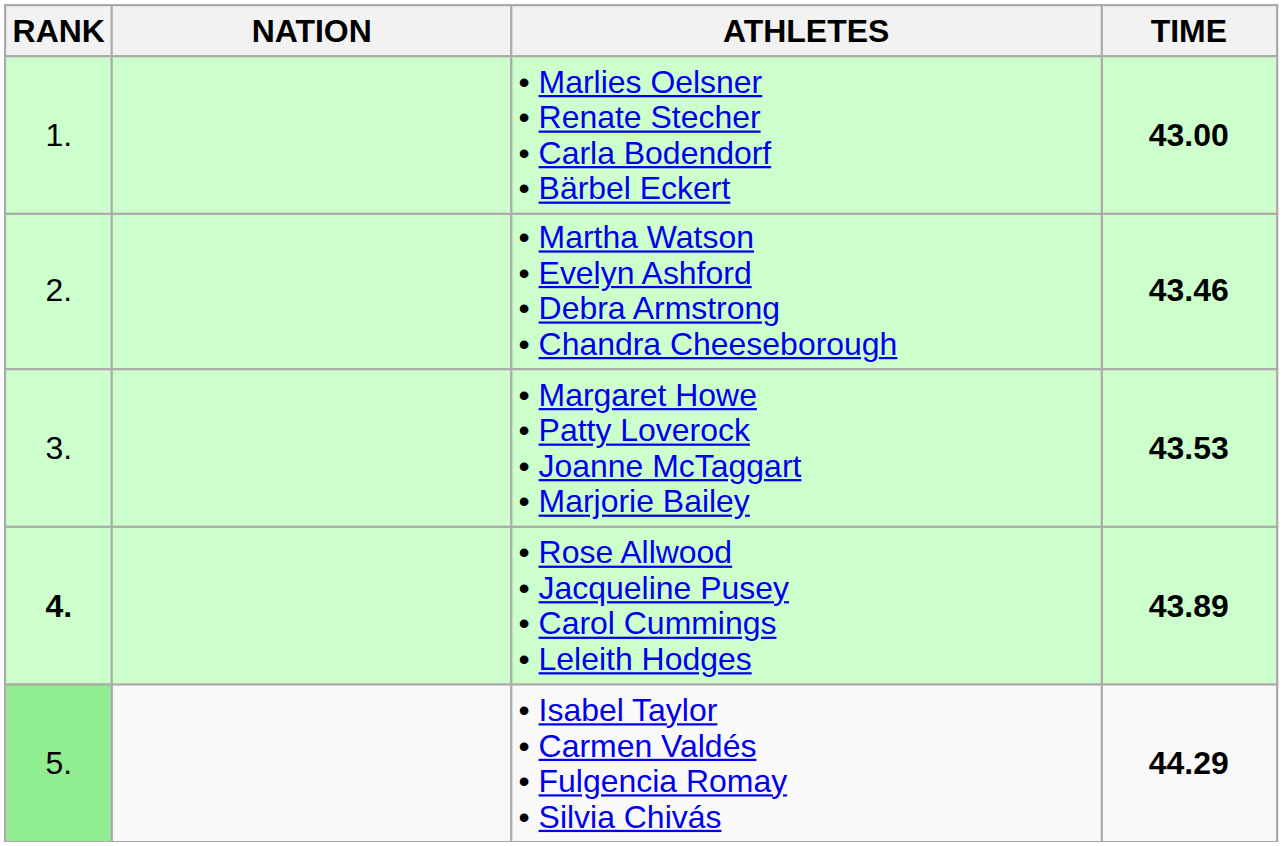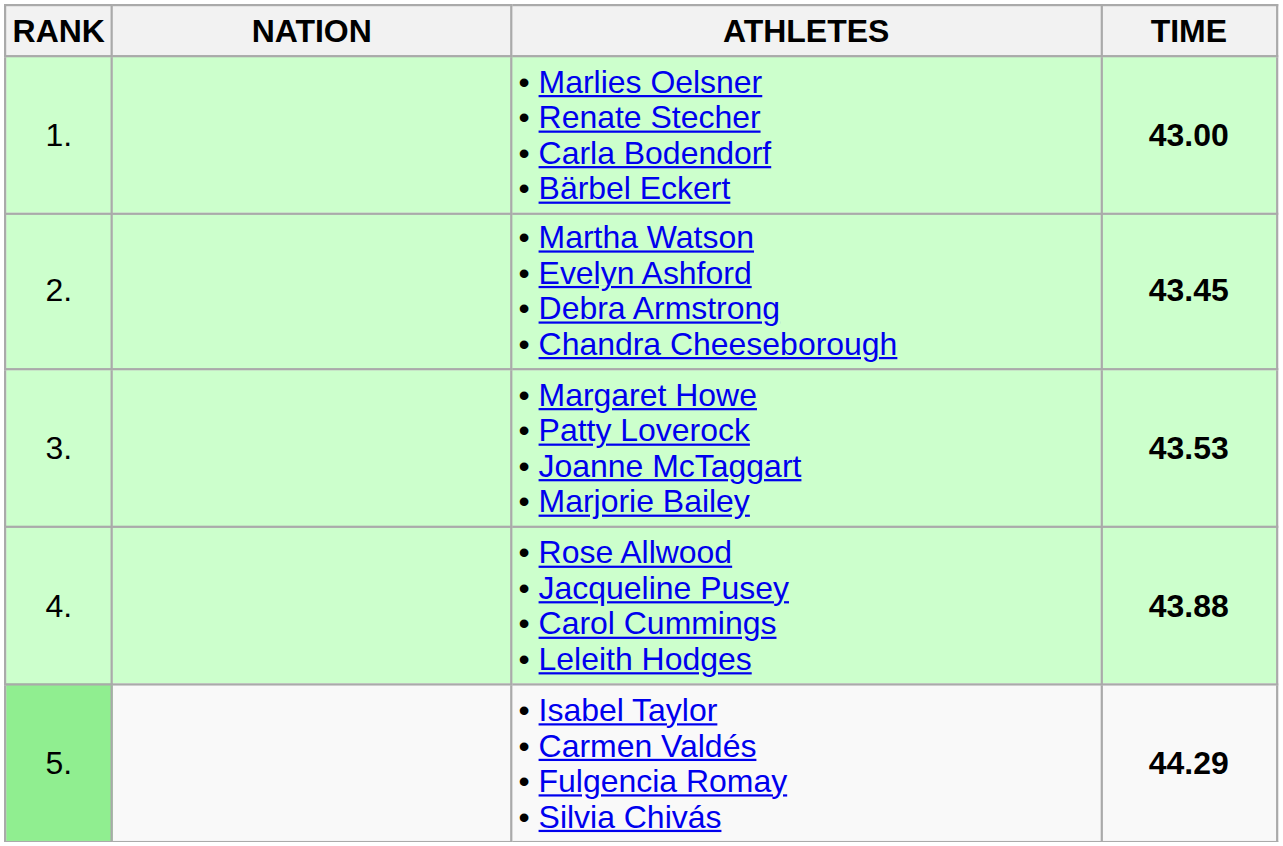(1189, 292) 43.46 -> (1189, 292) 43.45
(59, 606) bold -> (59, 606) normal
(1189, 606) 43.89 -> (1189, 606) 43.88
